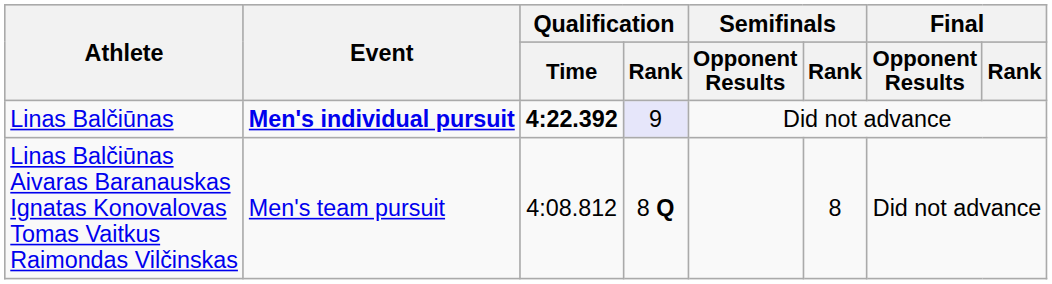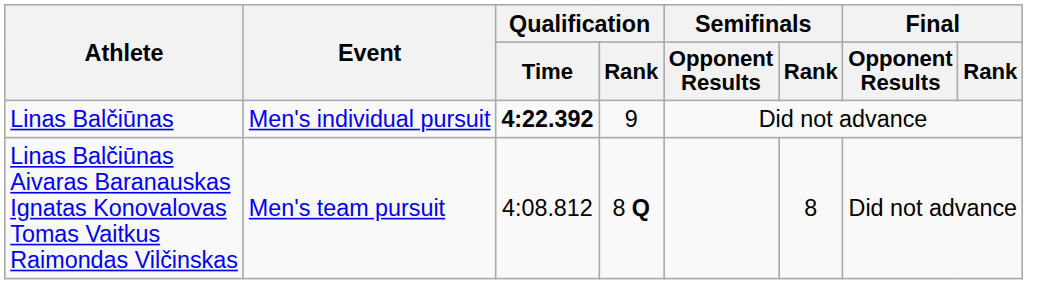(382, 120) bold -> (370, 120) normal
(655, 120) lavender background -> (631, 120) no background
